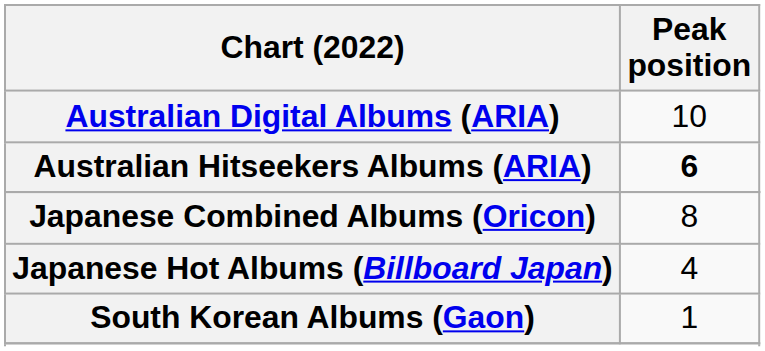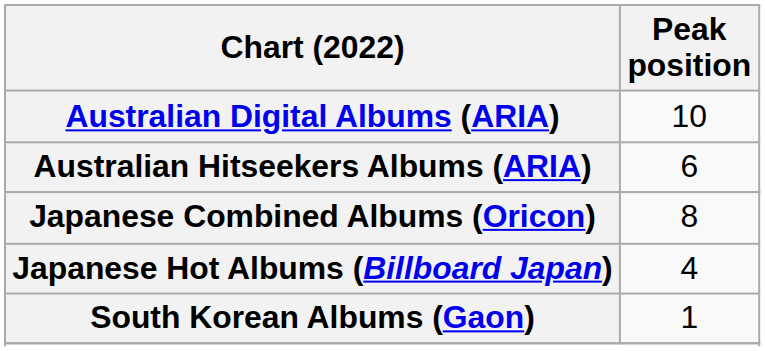(689, 166) bold -> (689, 166) normal
